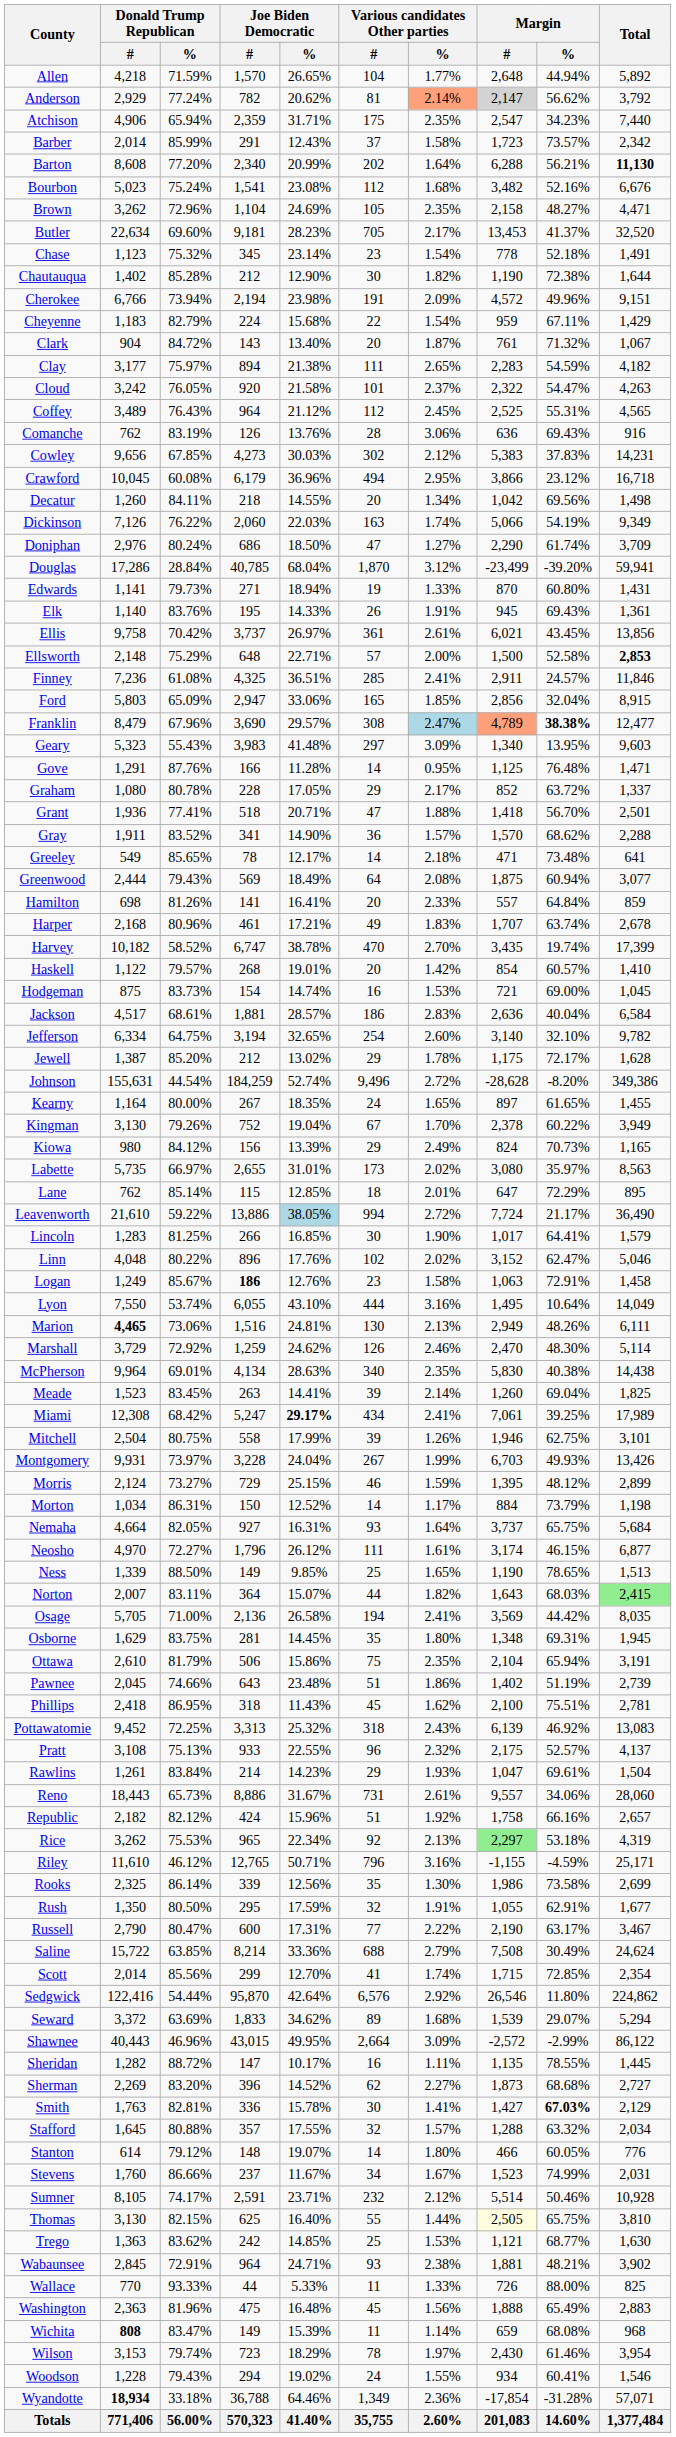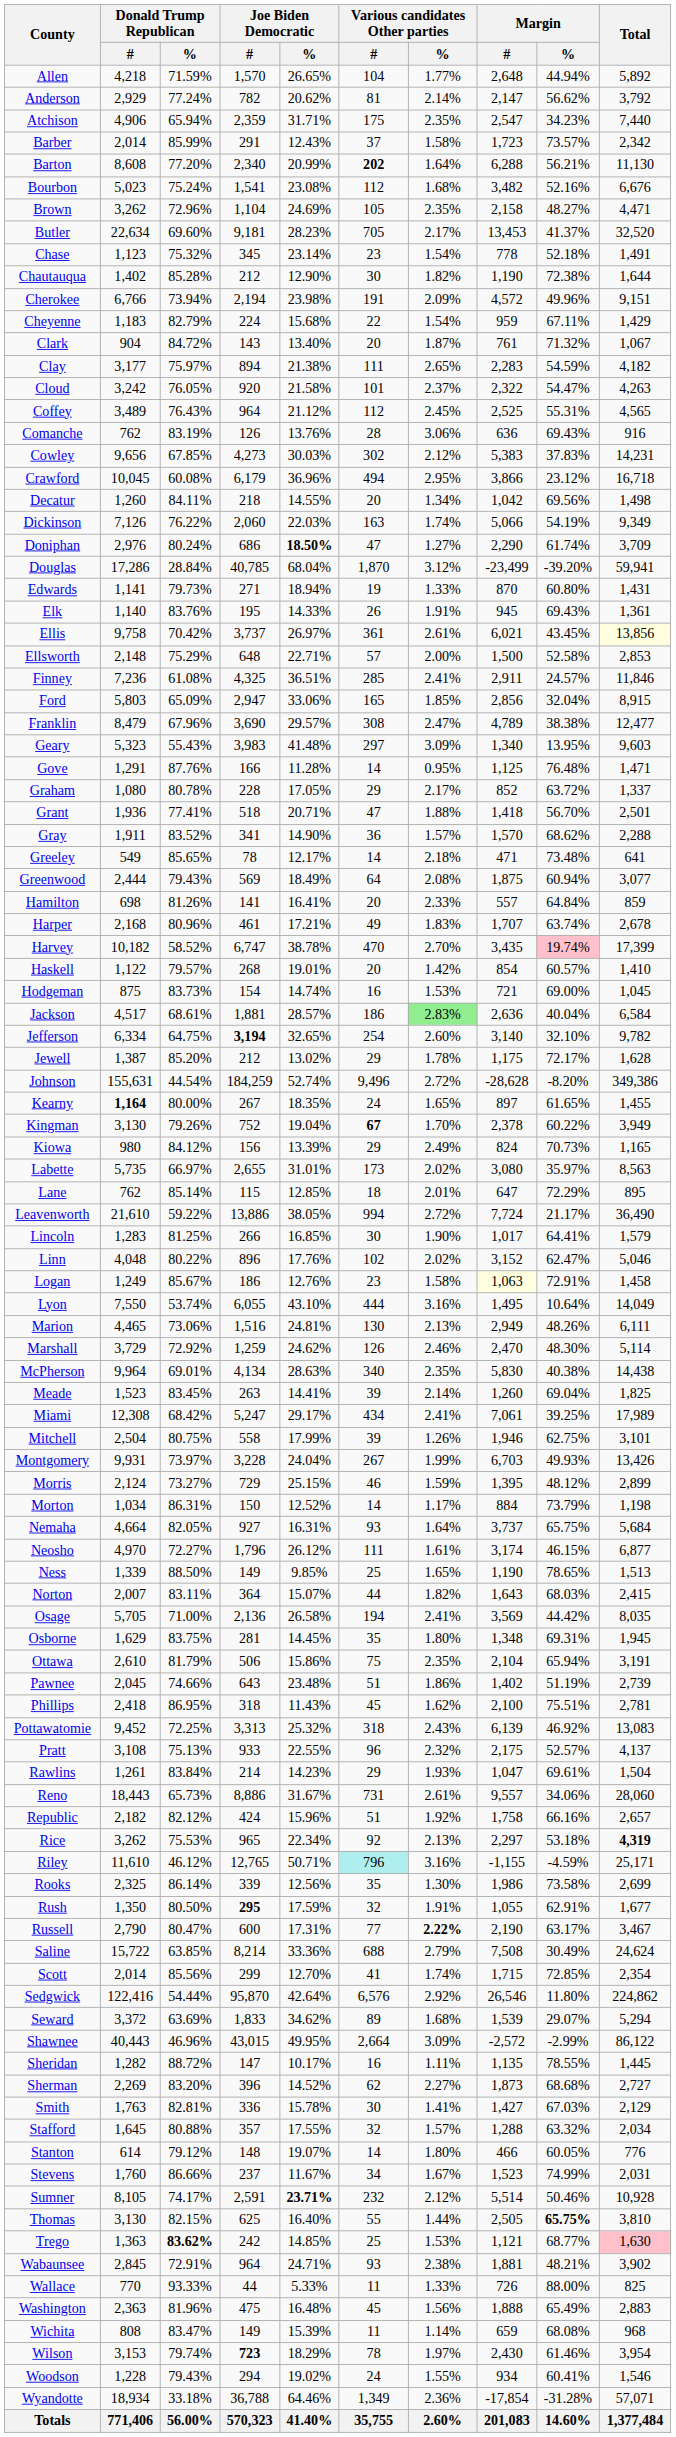(443, 98) lightsalmon background -> (443, 98) no background
(507, 98) lightgrey background -> (507, 98) no background
(374, 165) normal -> (374, 165) bold
(635, 165) bold -> (635, 165) normal
(309, 545) normal -> (309, 545) bold
(635, 634) no background -> (635, 634) lightyellow background
(635, 656) bold -> (635, 656) normal
(443, 723) lightblue background -> (443, 723) no background
(507, 723) lightsalmon background -> (507, 723) no background
(568, 723) bold -> (568, 723) normal
(568, 947) no background -> (568, 947) pink background
(443, 1014) no background -> (443, 1014) lightgreen background
(250, 1036) normal -> (250, 1036) bold
(130, 1103) normal -> (130, 1103) bold
(374, 1125) normal -> (374, 1125) bold
(309, 1214) lightblue background -> (309, 1214) no background
(250, 1281) bold -> (250, 1281) normal
(507, 1281) no background -> (507, 1281) lightyellow background
(130, 1326) bold -> (130, 1326) normal
(309, 1415) bold -> (309, 1415) normal
(635, 1594) lightgreen background -> (635, 1594) no background
(507, 1840) lightgreen background -> (507, 1840) no background
(635, 1840) normal -> (635, 1840) bold
(374, 1862) no background -> (374, 1862) paleturquoise background
(250, 1907) normal -> (250, 1907) bold
(443, 1929) normal -> (443, 1929) bold
(568, 2108) bold -> (568, 2108) normal
(309, 2197) normal -> (309, 2197) bold
(507, 2219) lightyellow background -> (507, 2219) no background
(568, 2219) normal -> (568, 2219) bold
(190, 2242) normal -> (190, 2242) bold
(635, 2242) no background -> (635, 2242) pink background
(130, 2331) bold -> (130, 2331) normal
(250, 2353) normal -> (250, 2353) bold
(130, 2398) bold -> (130, 2398) normal
